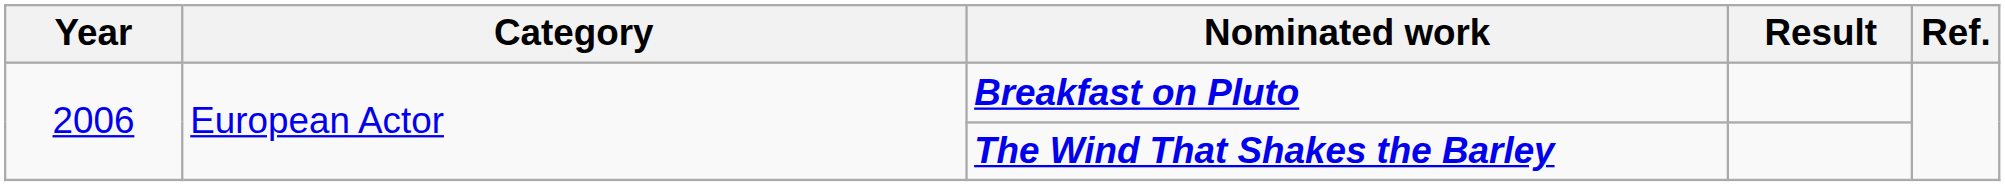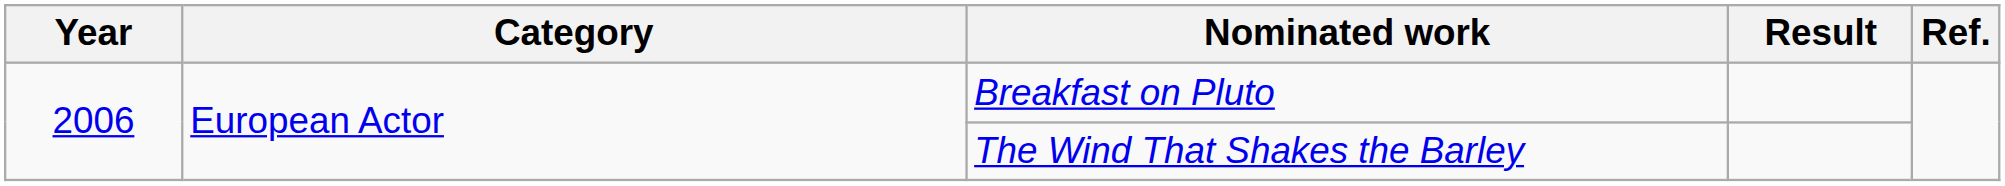(1137, 92) bold -> (1124, 92) normal
(1264, 150) bold -> (1249, 150) normal
